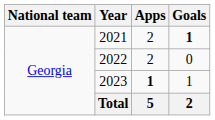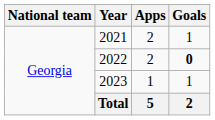(189, 37) bold -> (189, 37) normal
(189, 59) normal -> (189, 59) bold
(150, 81) bold -> (150, 81) normal
